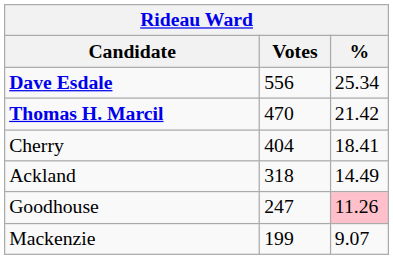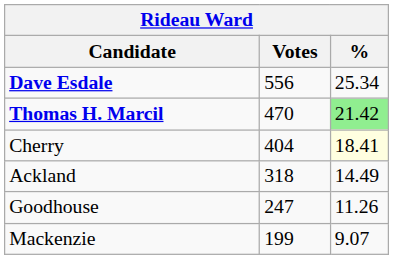(357, 113) no background -> (357, 113) lightgreen background
(357, 144) no background -> (357, 144) lightyellow background
(357, 207) pink background -> (357, 207) no background
